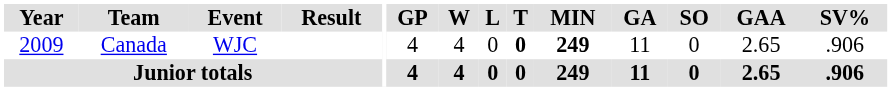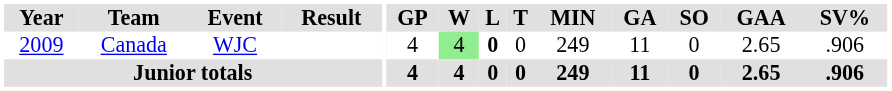(459, 45) no background -> (459, 45) lightgreen background
(493, 45) normal -> (493, 45) bold
(521, 45) bold -> (521, 45) normal
(573, 45) bold -> (573, 45) normal
